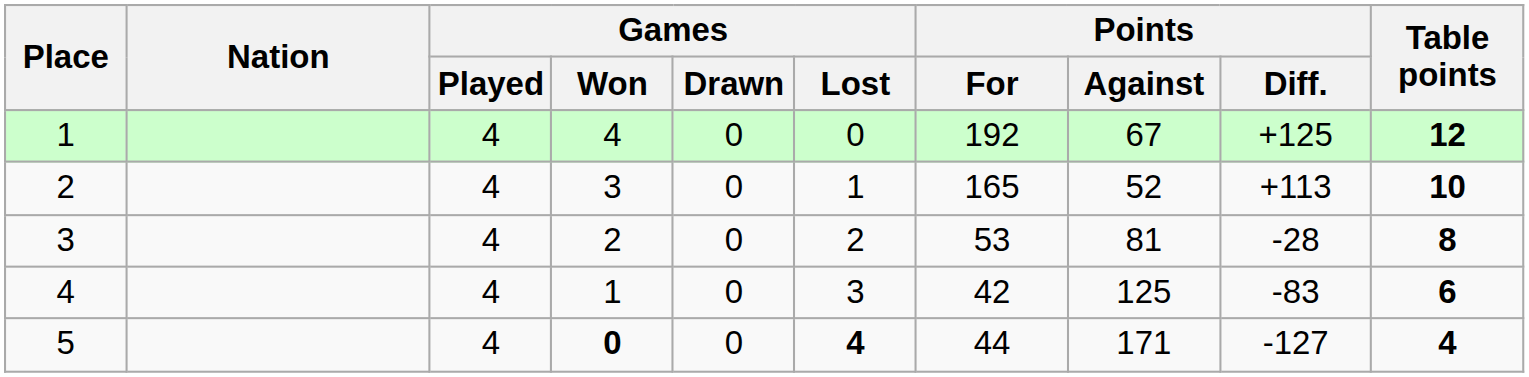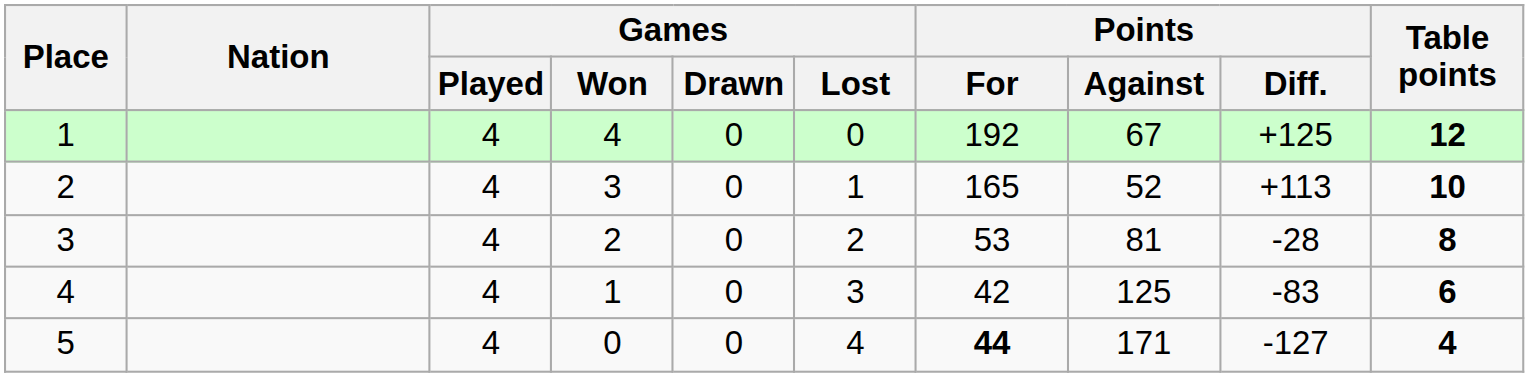(612, 344) bold -> (612, 344) normal
(855, 344) bold -> (855, 344) normal
(992, 344) normal -> (992, 344) bold
